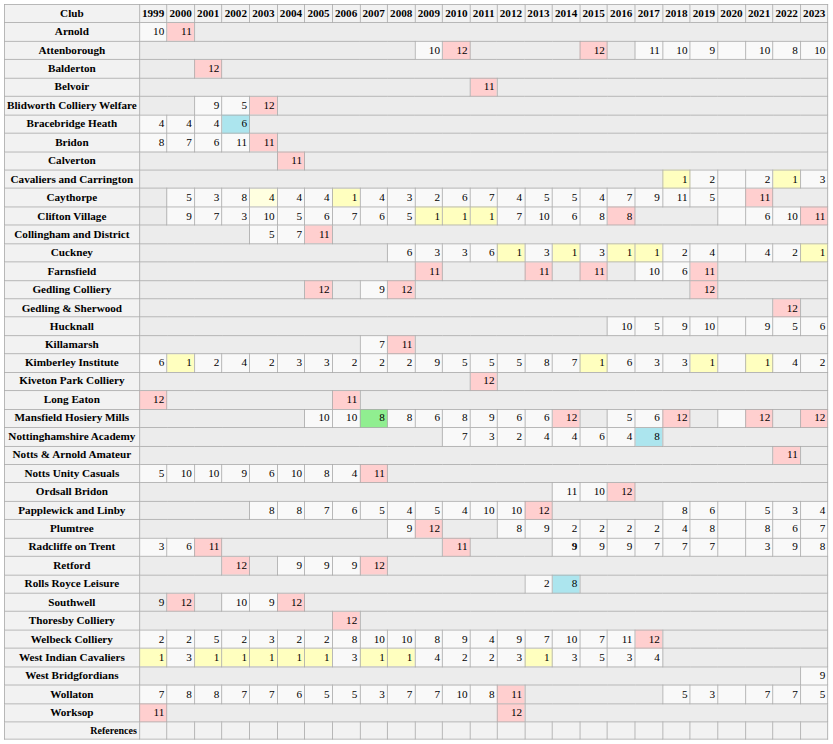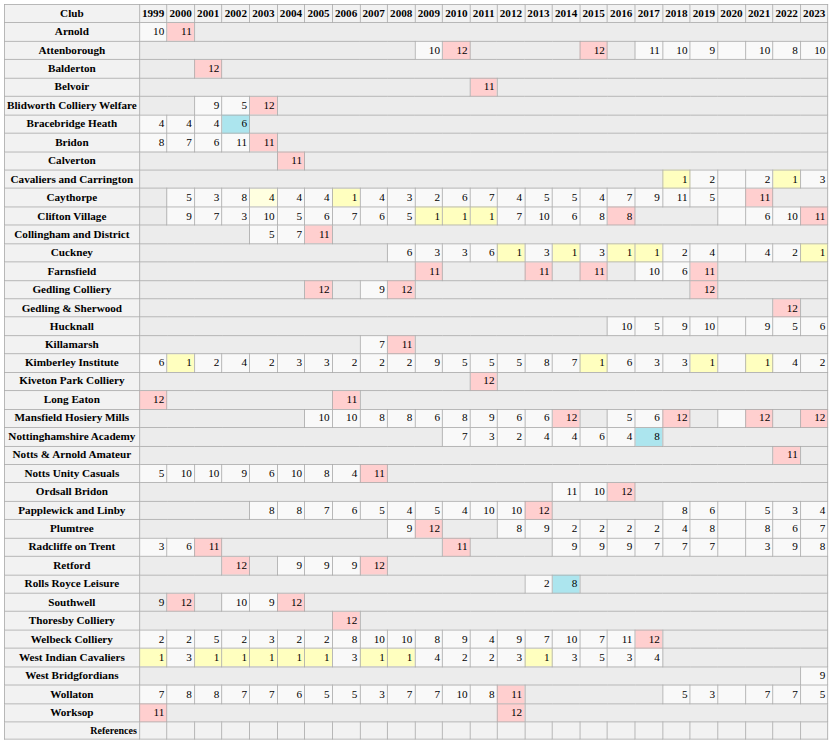(382, 418) lightgreen background -> (382, 418) no background
(574, 546) bold -> (574, 546) normal
